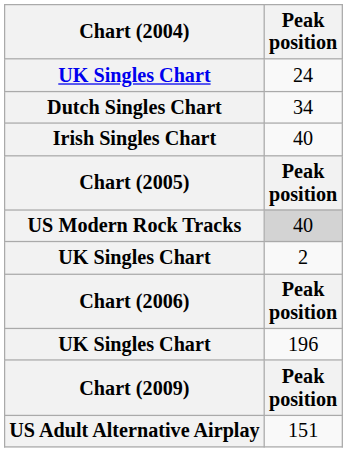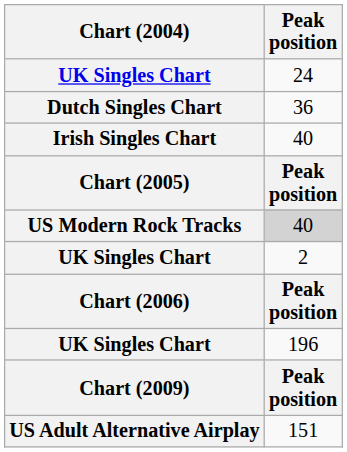(303, 107) 34 -> (303, 107) 36
